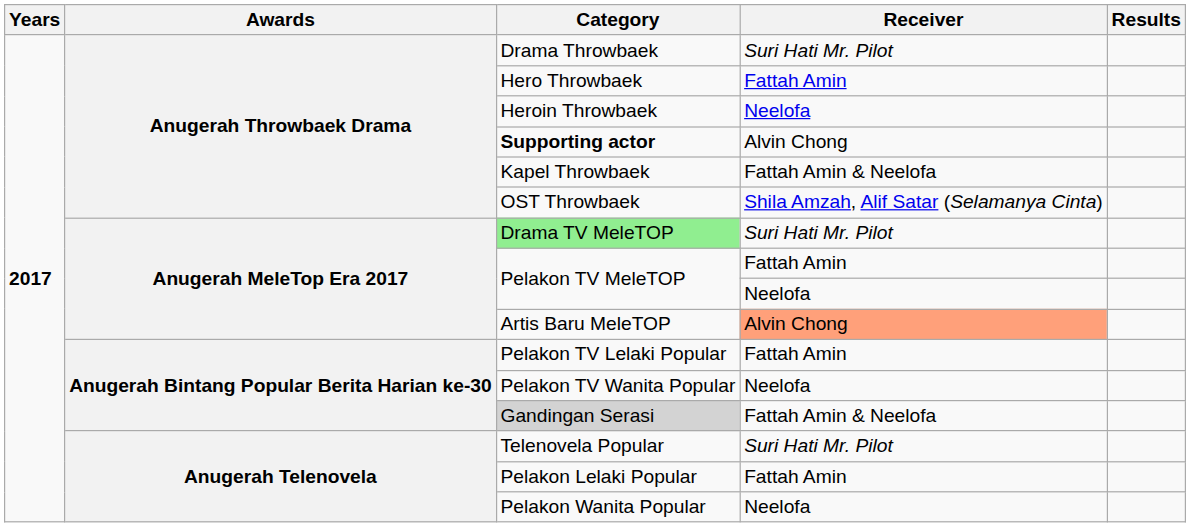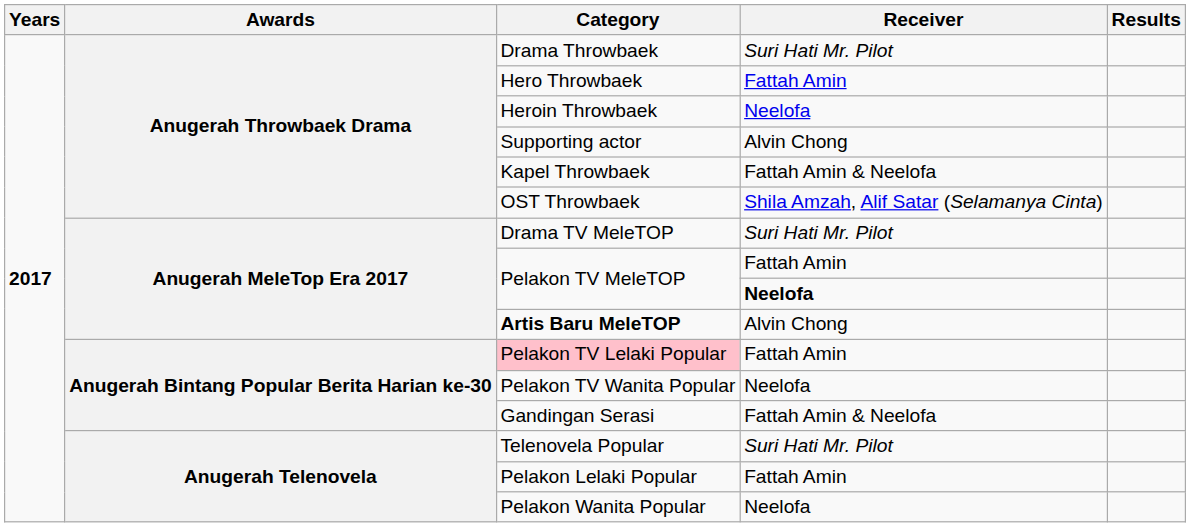(578, 141) bold -> (571, 141) normal
(587, 232) lightgreen background -> (587, 232) no background
(777, 293) normal -> (779, 293) bold
(586, 324) normal -> (590, 324) bold
(796, 324) lightsalmon background -> (796, 324) no background
(613, 354) no background -> (613, 354) pink background
(577, 415) lightgrey background -> (577, 415) no background
